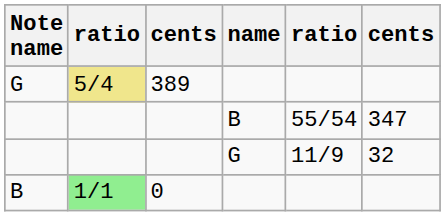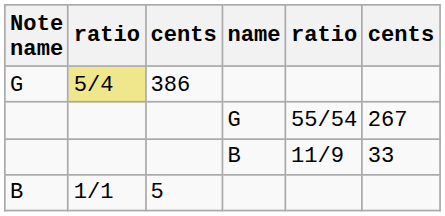(170, 84) 389 -> (170, 84) 386
(234, 120) B -> (234, 120) G
(388, 120) 347 -> (388, 120) 267
(234, 156) G -> (234, 156) B
(381, 156) 32 -> (381, 156) 33
(94, 192) lightgreen background -> (94, 192) no background
(157, 192) 0 -> (157, 192) 5
